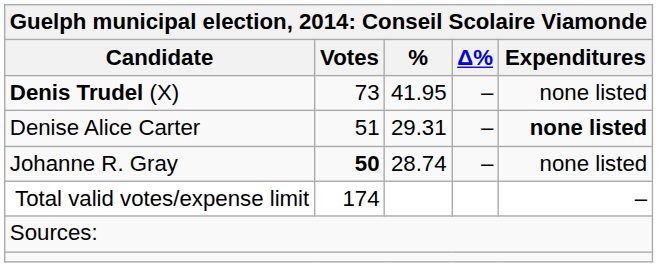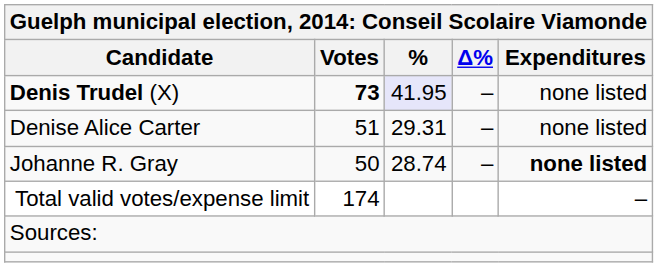(367, 92) normal -> (367, 92) bold
(419, 92) no background -> (419, 92) lavender background
(588, 127) bold -> (593, 127) normal
(367, 163) bold -> (367, 163) normal
(593, 163) normal -> (588, 163) bold
